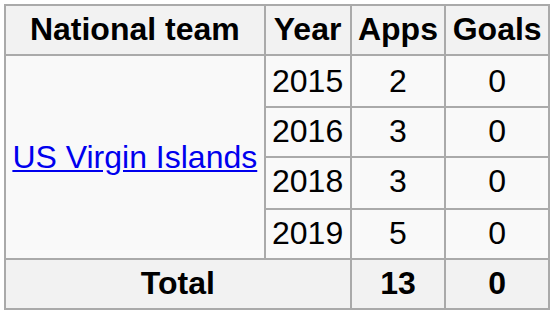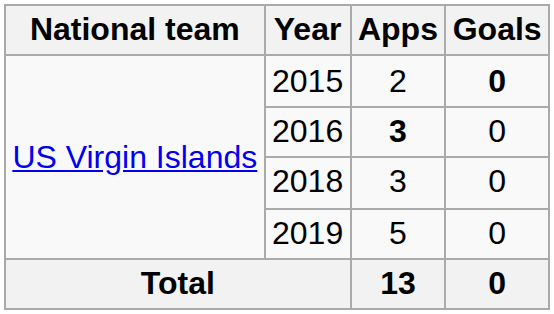(497, 80) normal -> (497, 80) bold
(398, 131) normal -> (398, 131) bold
